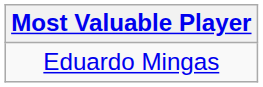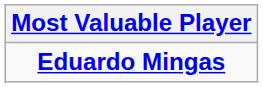(131, 61) normal -> (131, 61) bold
